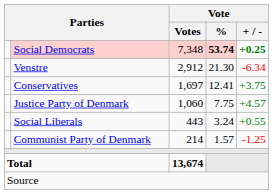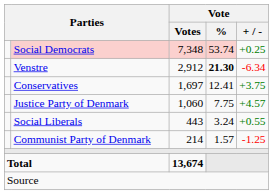(221, 49) bold -> (221, 49) normal
(252, 49) bold -> (252, 49) normal
(221, 67) normal -> (221, 67) bold
